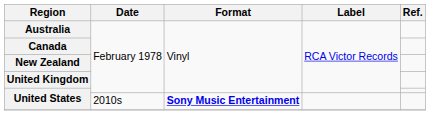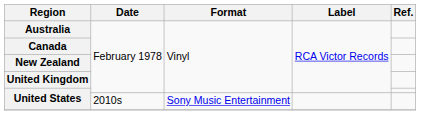(233, 101) bold -> (228, 101) normal
